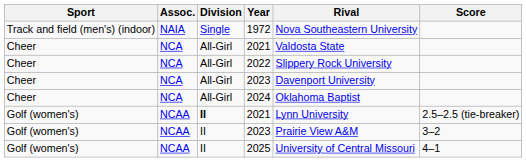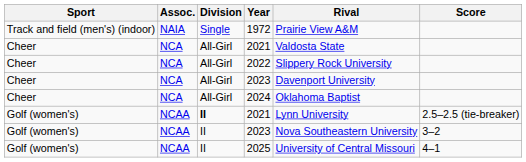(346, 30) Nova Southeastern University -> (317, 30) Prairie View A&M
(317, 132) Prairie View A&M -> (346, 132) Nova Southeastern University
